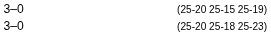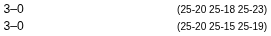rows swapped: (222, 26) <-> (222, 10)
